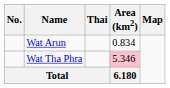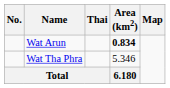(125, 43) normal -> (125, 43) bold
(125, 59) pink background -> (125, 59) no background
